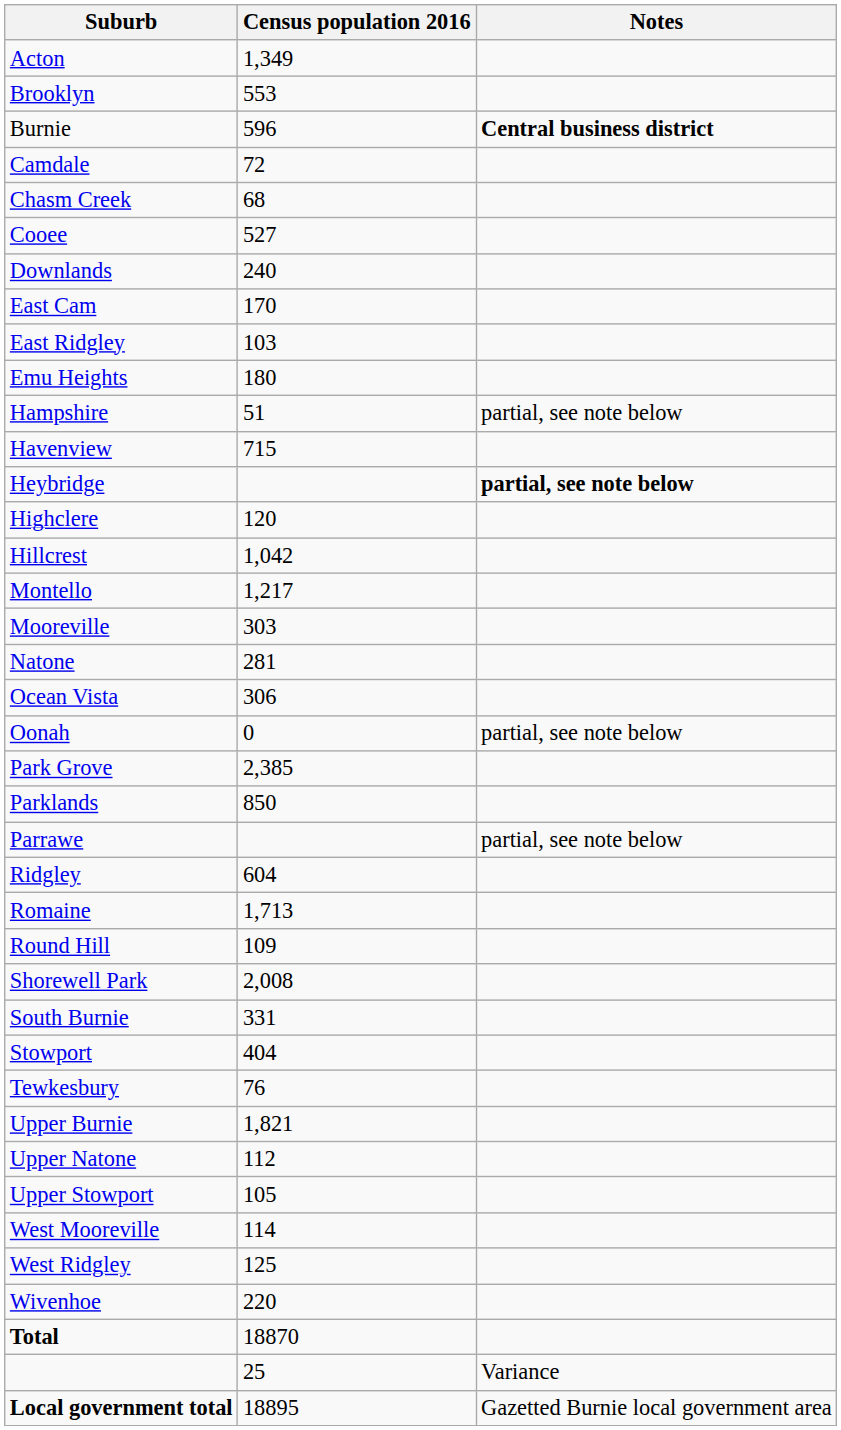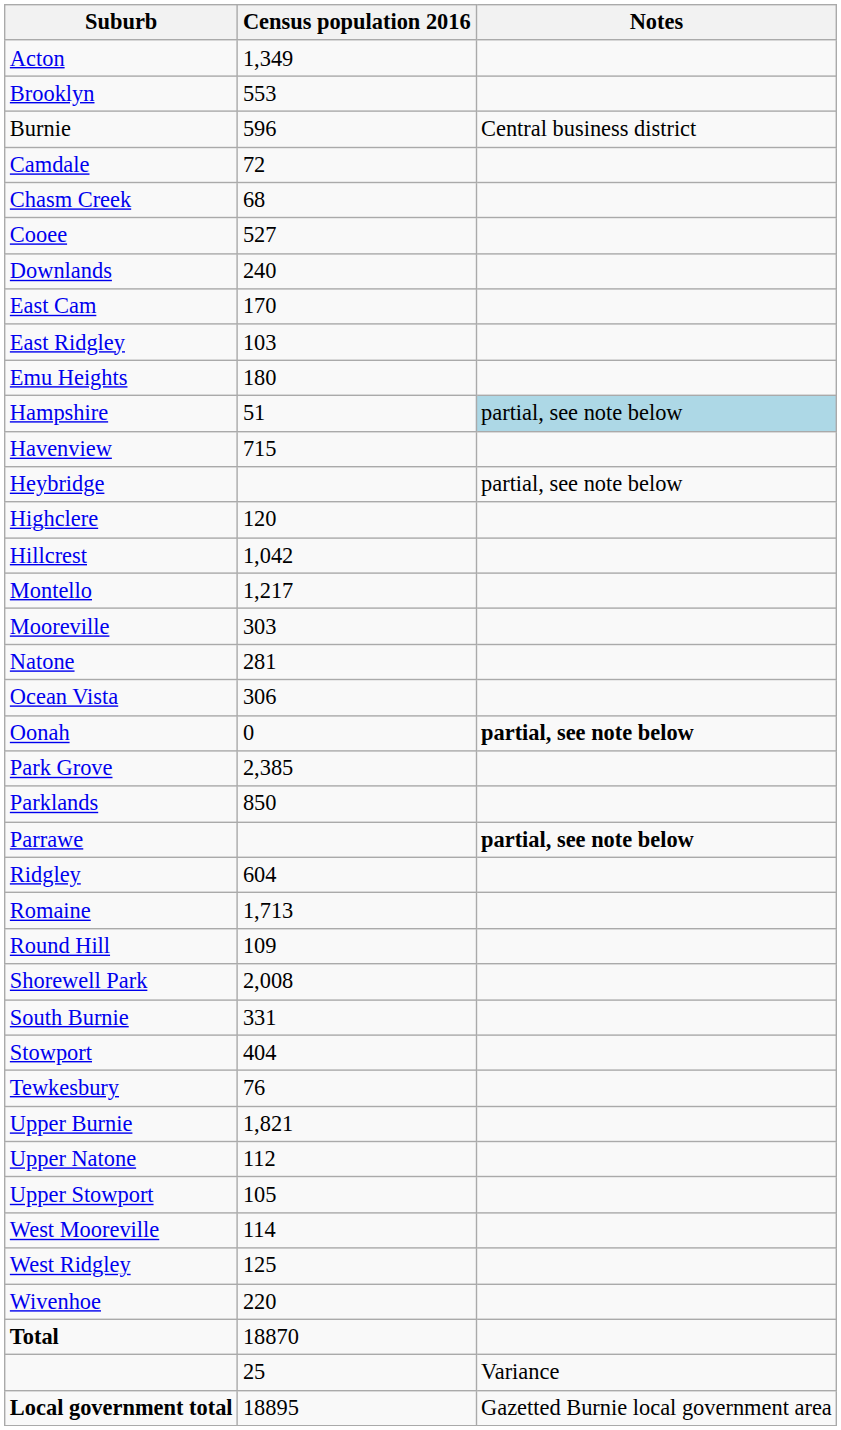(597, 128) bold -> (589, 128) normal
(582, 413) no background -> (582, 413) lightblue background
(587, 484) bold -> (582, 484) normal
(582, 732) normal -> (587, 732) bold
(582, 839) normal -> (587, 839) bold
